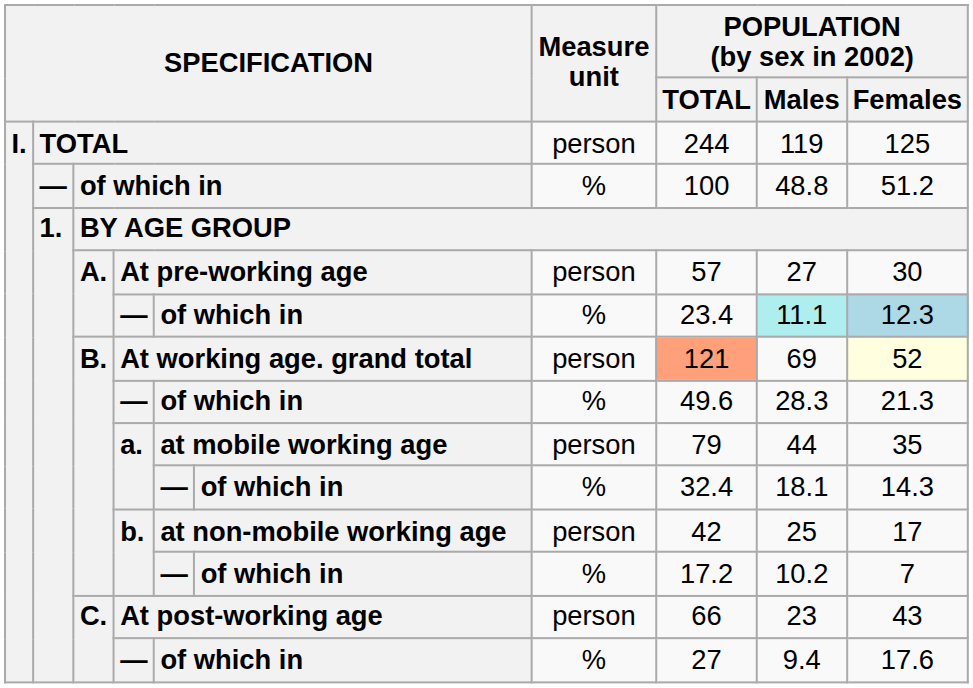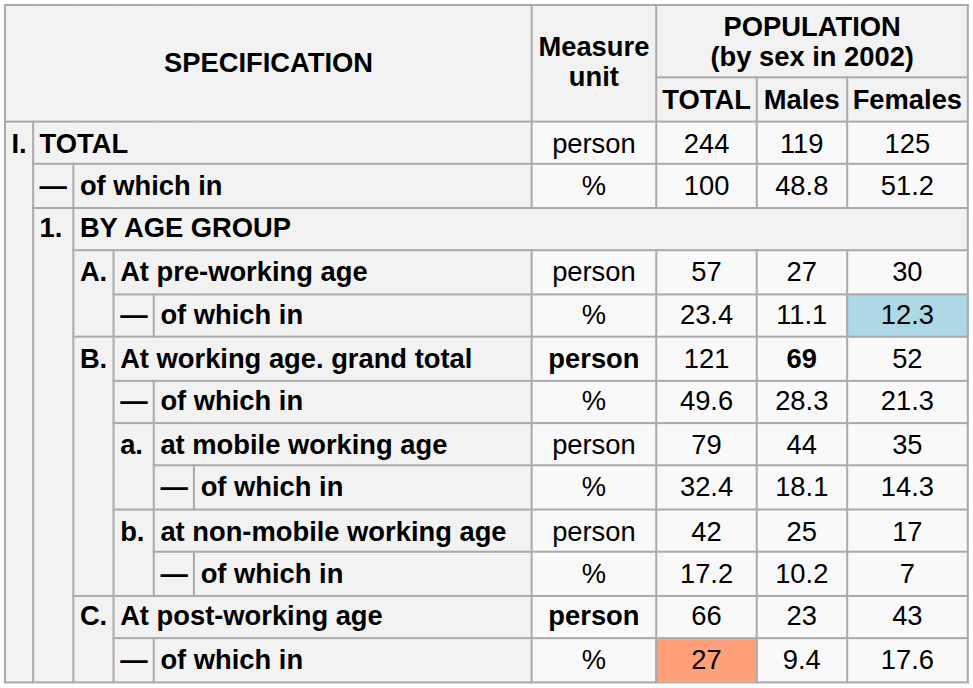(802, 315) paleturquoise background -> (802, 315) no background
(594, 358) normal -> (594, 358) bold
(707, 358) lightsalmon background -> (707, 358) no background
(802, 358) normal -> (802, 358) bold
(907, 358) lightyellow background -> (907, 358) no background
(594, 616) normal -> (594, 616) bold
(707, 660) no background -> (707, 660) lightsalmon background
